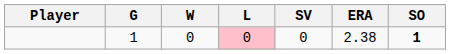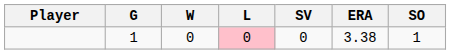(360, 38) 2.38 -> (360, 38) 3.38
(417, 38) bold -> (417, 38) normal
